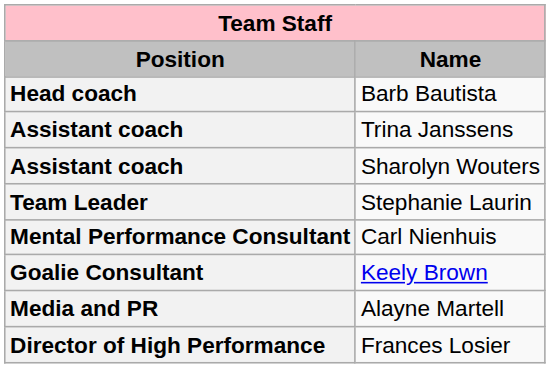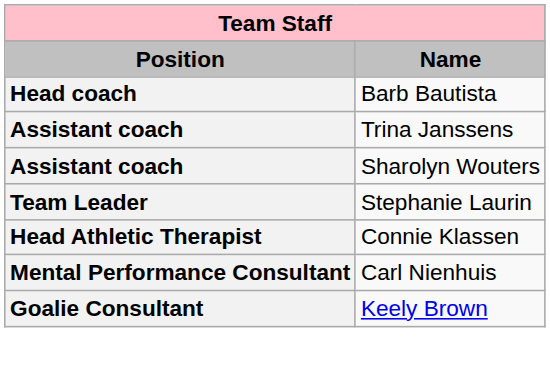+ row: (440, 237)
- row: (432, 309)
- row: (436, 344)
